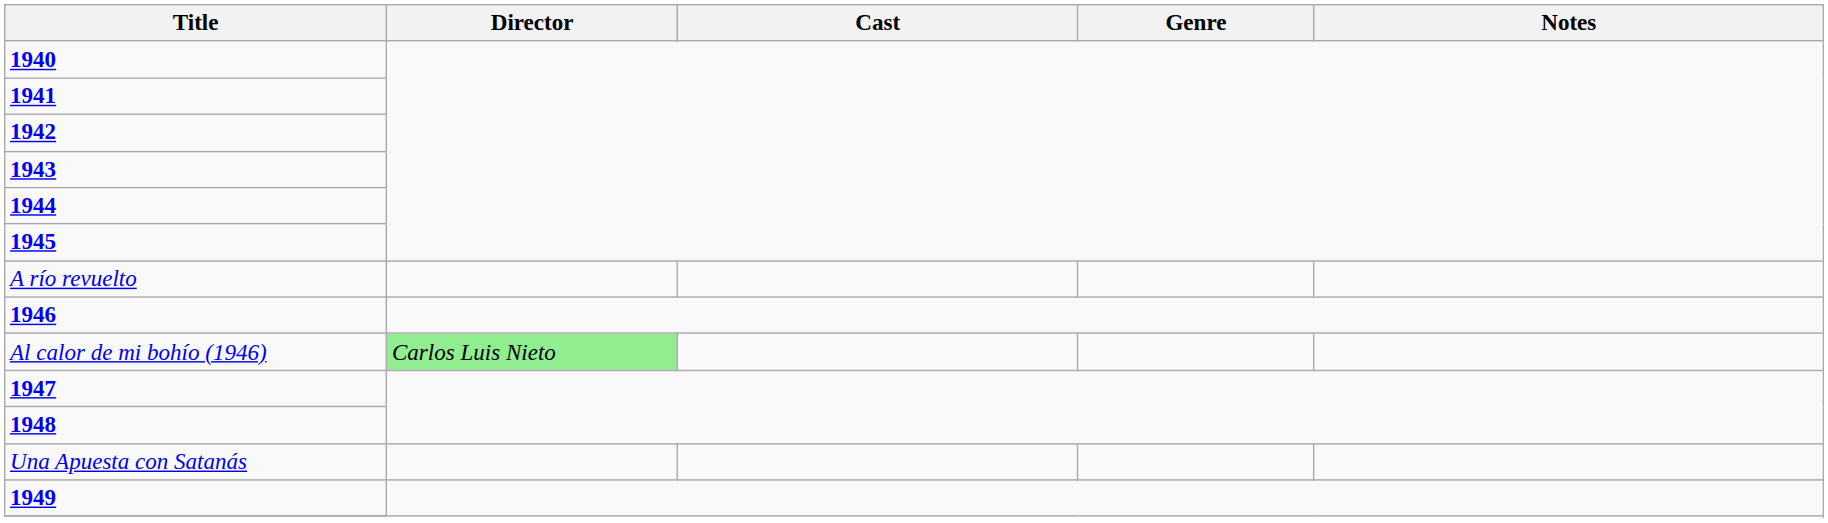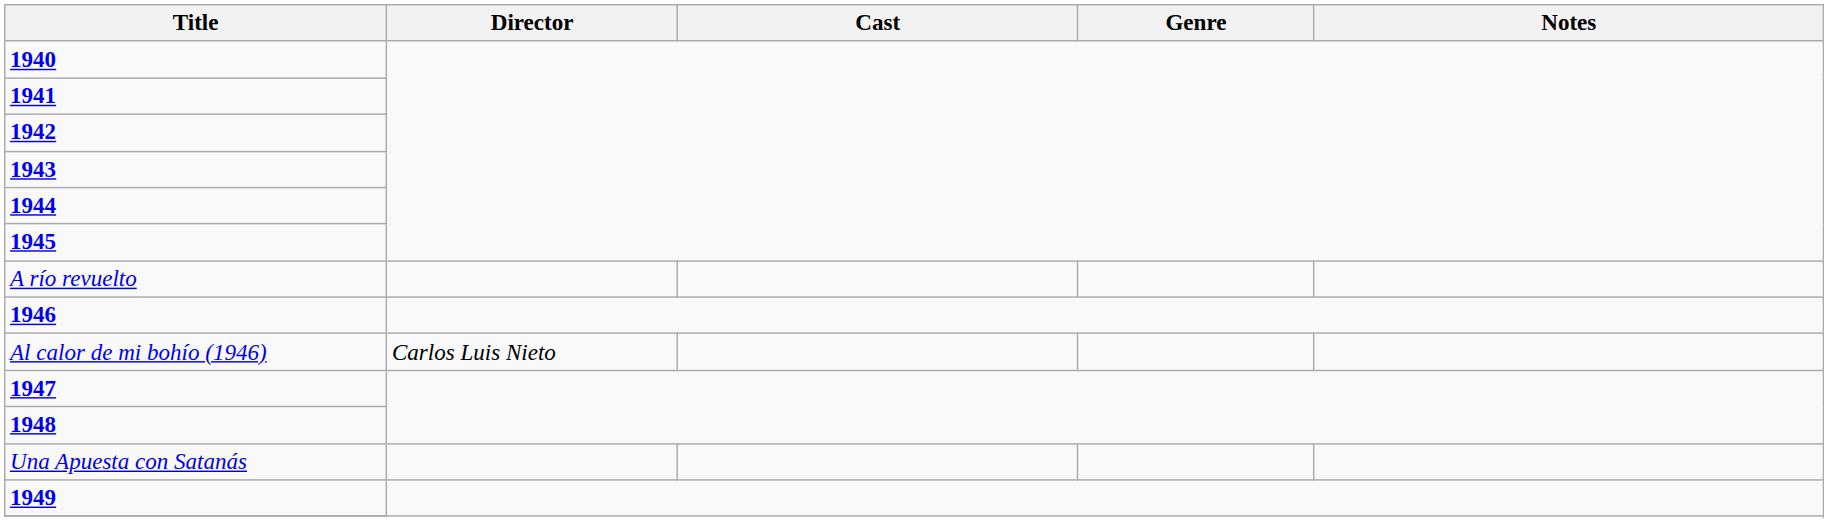(474, 351) lightgreen background -> (474, 351) no background
